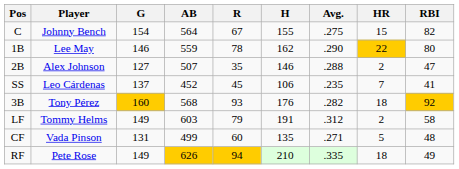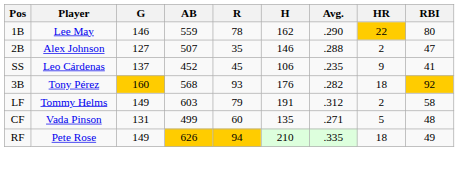- row: (18, 31)
(381, 84) 7 -> (381, 66) 9
